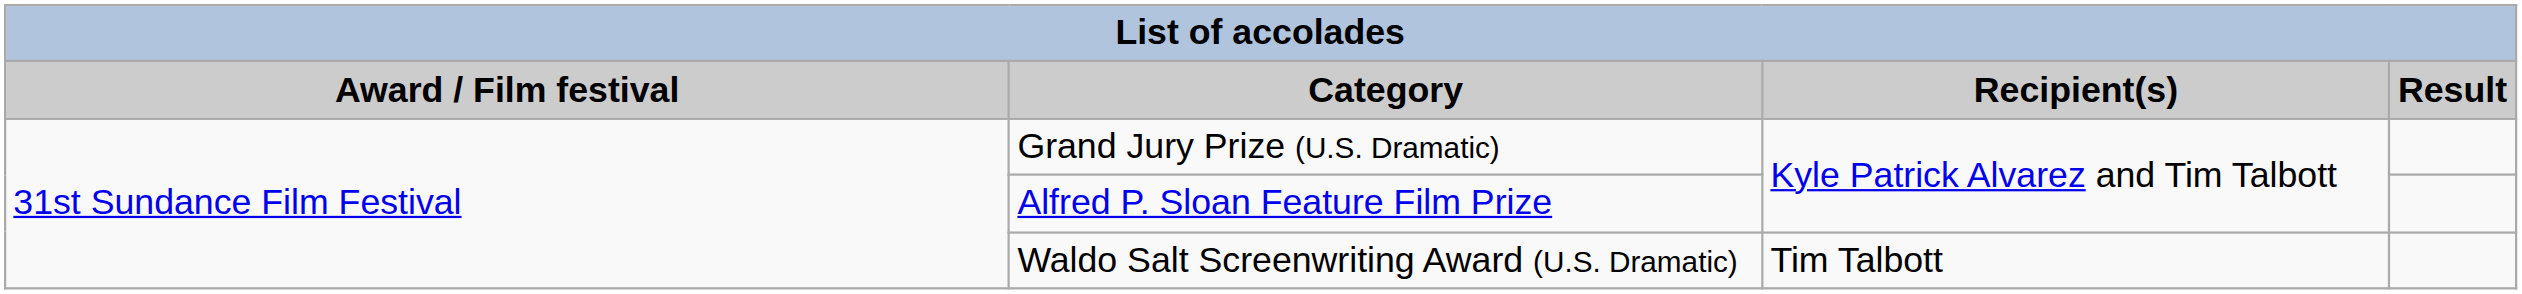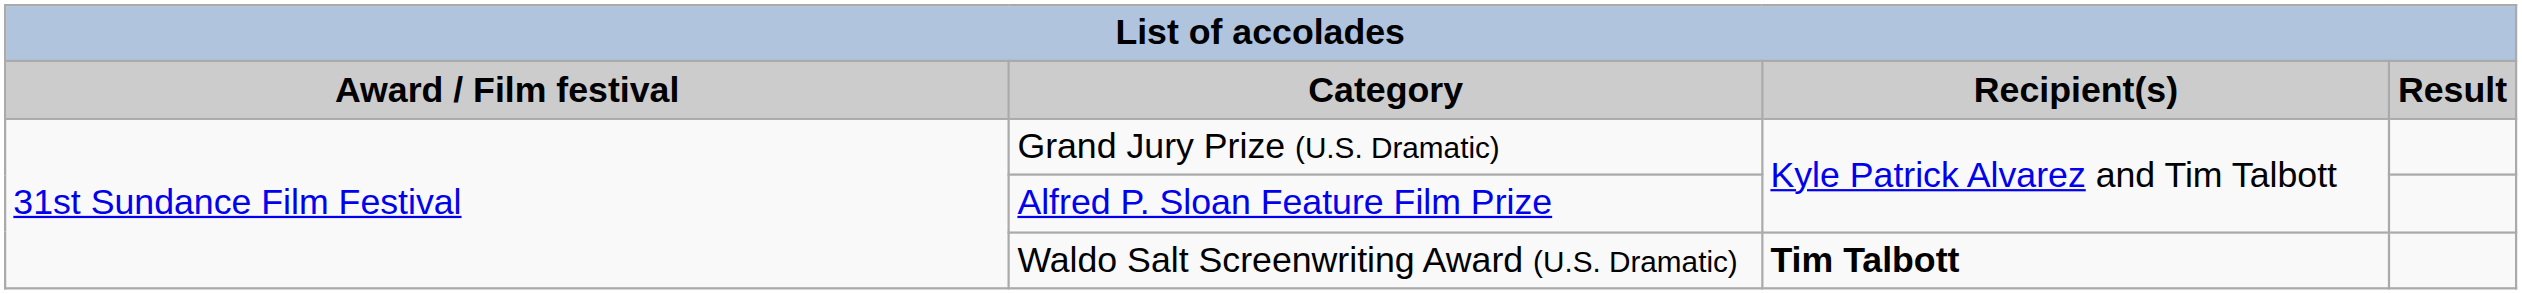(1857, 259) normal -> (1865, 259) bold
